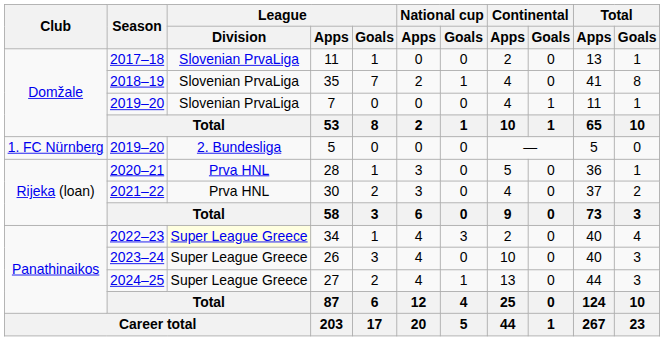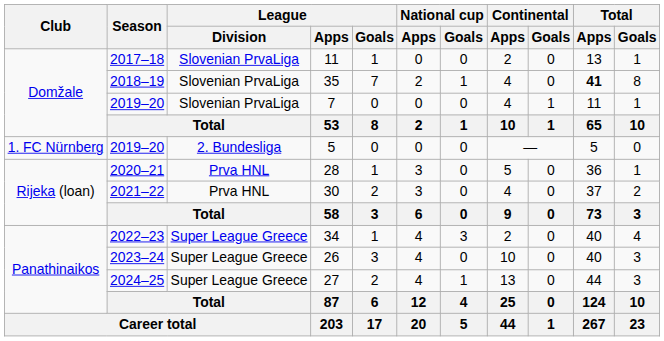(594, 81) normal -> (594, 81) bold
(239, 236) lightyellow background -> (239, 236) no background
